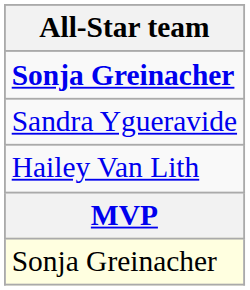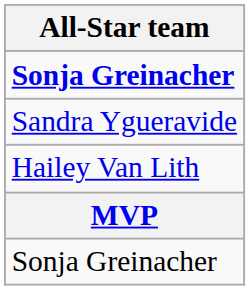(114, 261) lightyellow background -> (114, 261) no background
